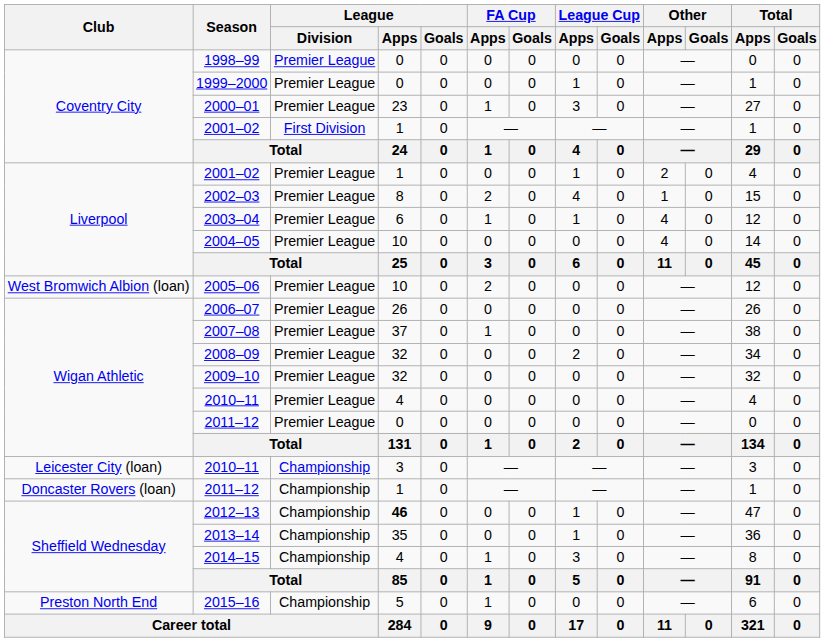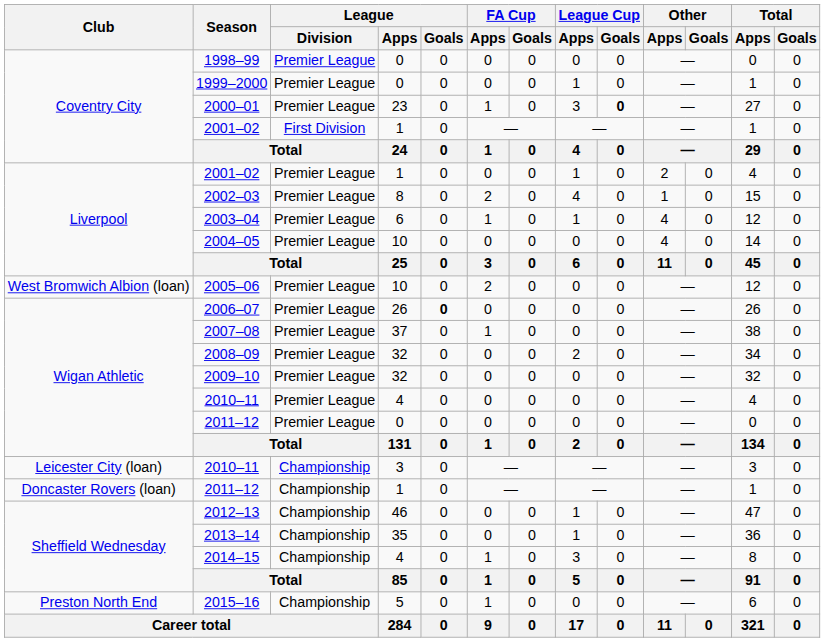(620, 106) normal -> (620, 106) bold
(444, 309) normal -> (444, 309) bold
(400, 512) bold -> (400, 512) normal
